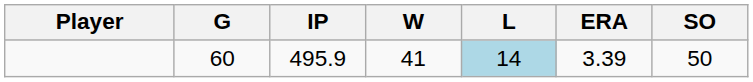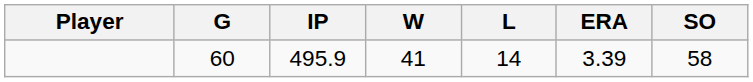(509, 58) lightblue background -> (509, 58) no background
(700, 58) 50 -> (700, 58) 58
